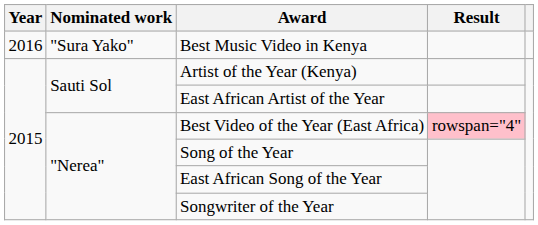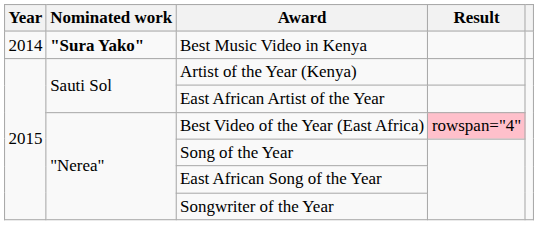(25, 44) 2016 -> (25, 44) 2014
(92, 44) normal -> (97, 44) bold
